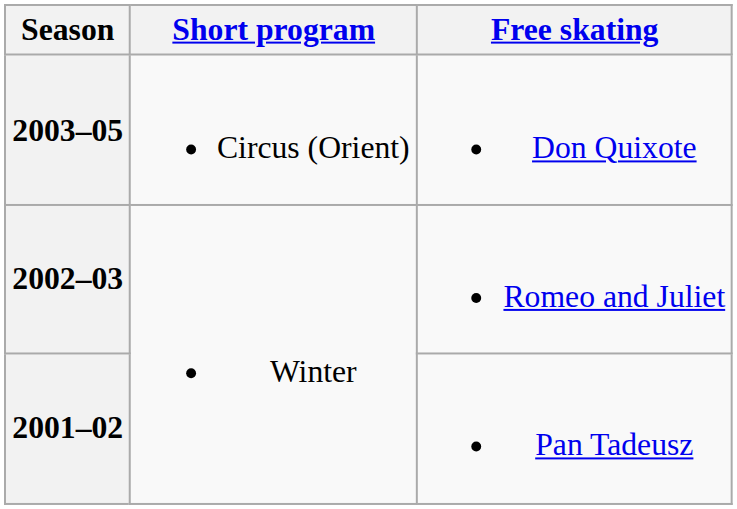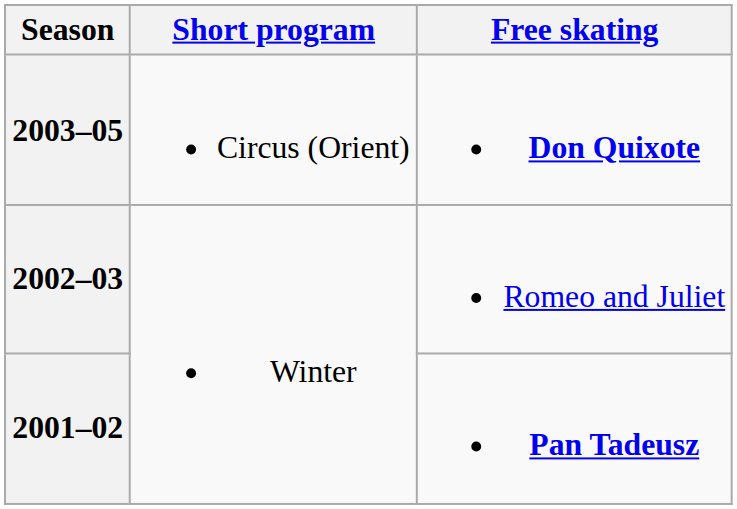(575, 148) normal -> (575, 148) bold
(575, 446) normal -> (575, 446) bold
